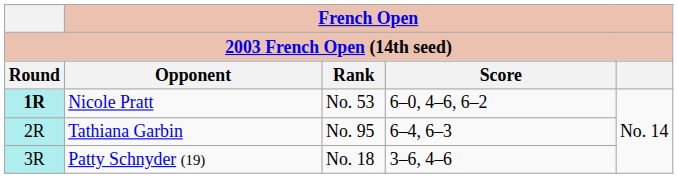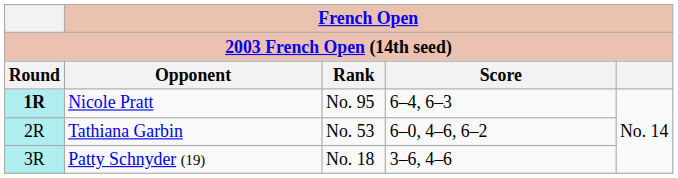(350, 103) No. 53 -> (350, 103) No. 95
(439, 103) 6–0, 4–6, 6–2 -> (421, 103) 6–4, 6–3
(350, 131) No. 95 -> (350, 131) No. 53
(421, 131) 6–4, 6–3 -> (439, 131) 6–0, 4–6, 6–2
